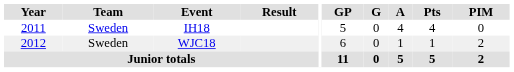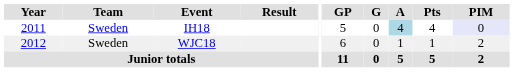(400, 27) no background -> (400, 27) lightblue background
(481, 27) no background -> (481, 27) lavender background
